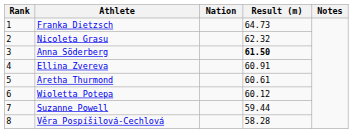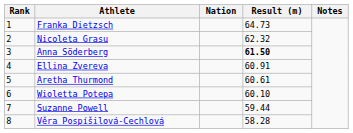(257, 94) 60.12 -> (257, 94) 60.10
